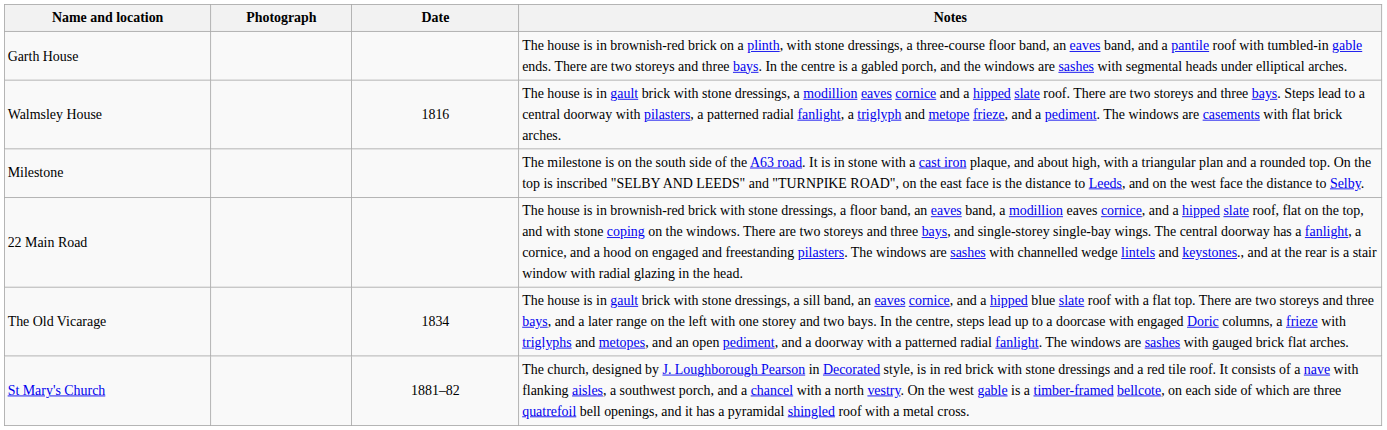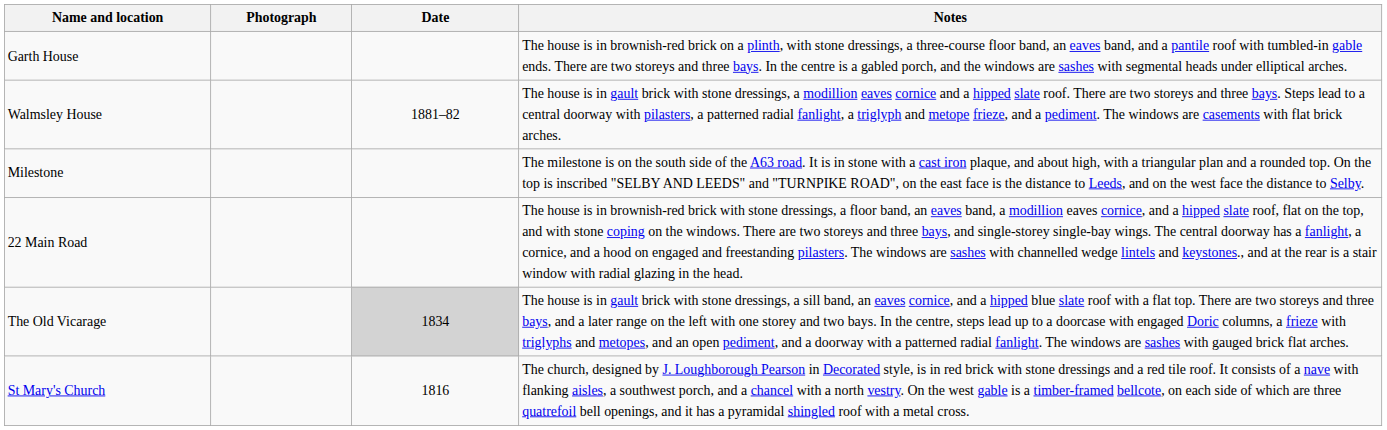(435, 114) 1816 -> (435, 114) 1881–82
(435, 321) no background -> (435, 321) lightgrey background
(435, 390) 1881–82 -> (435, 390) 1816
